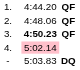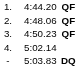(40, 34) bold -> (40, 34) normal
(40, 47) pink background -> (40, 47) no background
